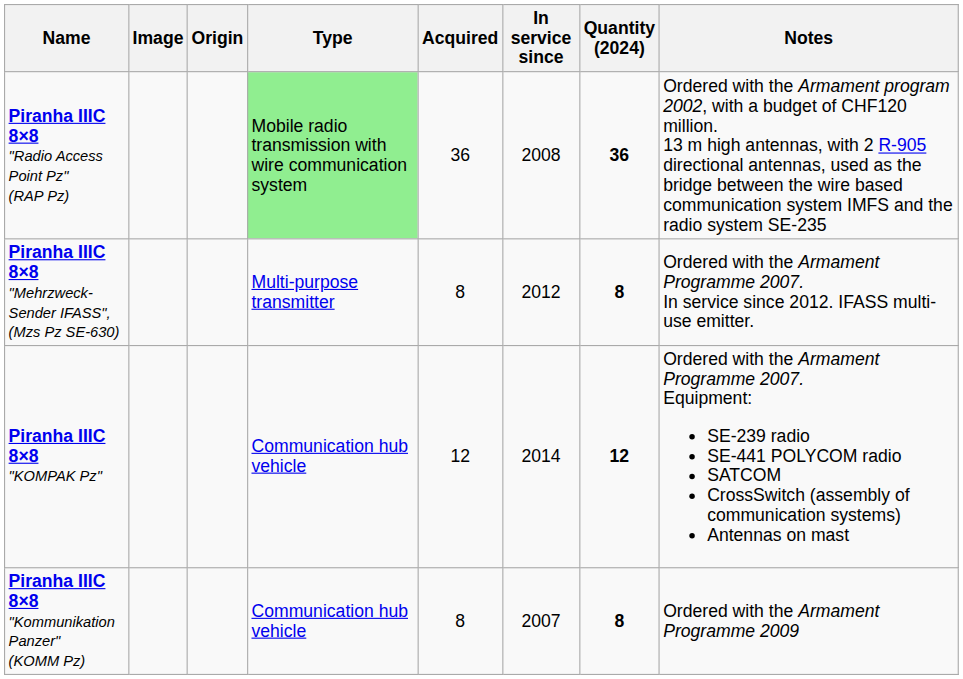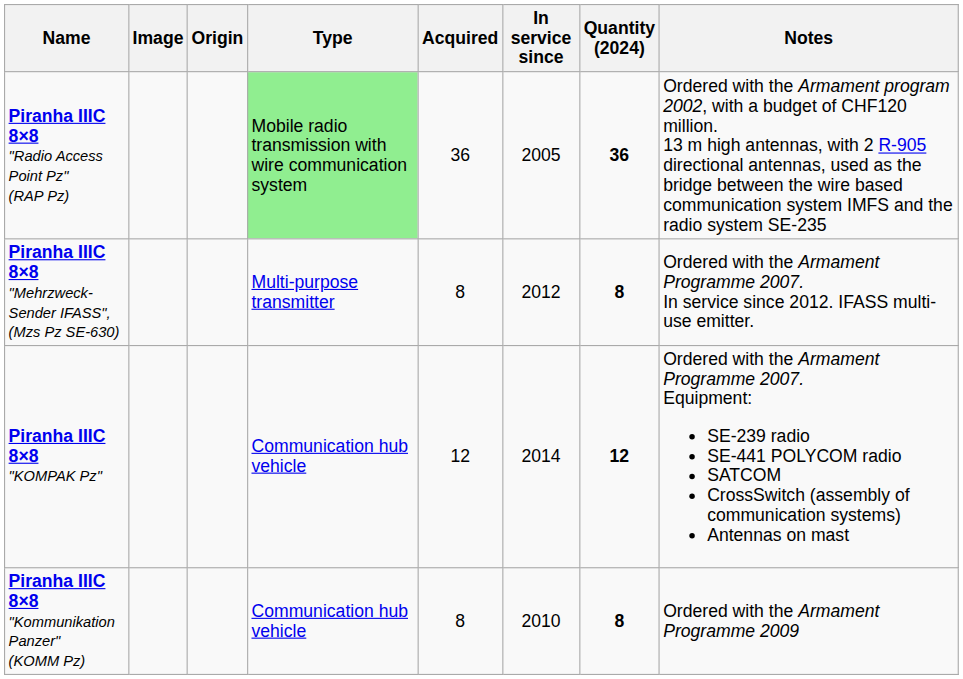(541, 155) 2008 -> (541, 155) 2005
(541, 620) 2007 -> (541, 620) 2010
